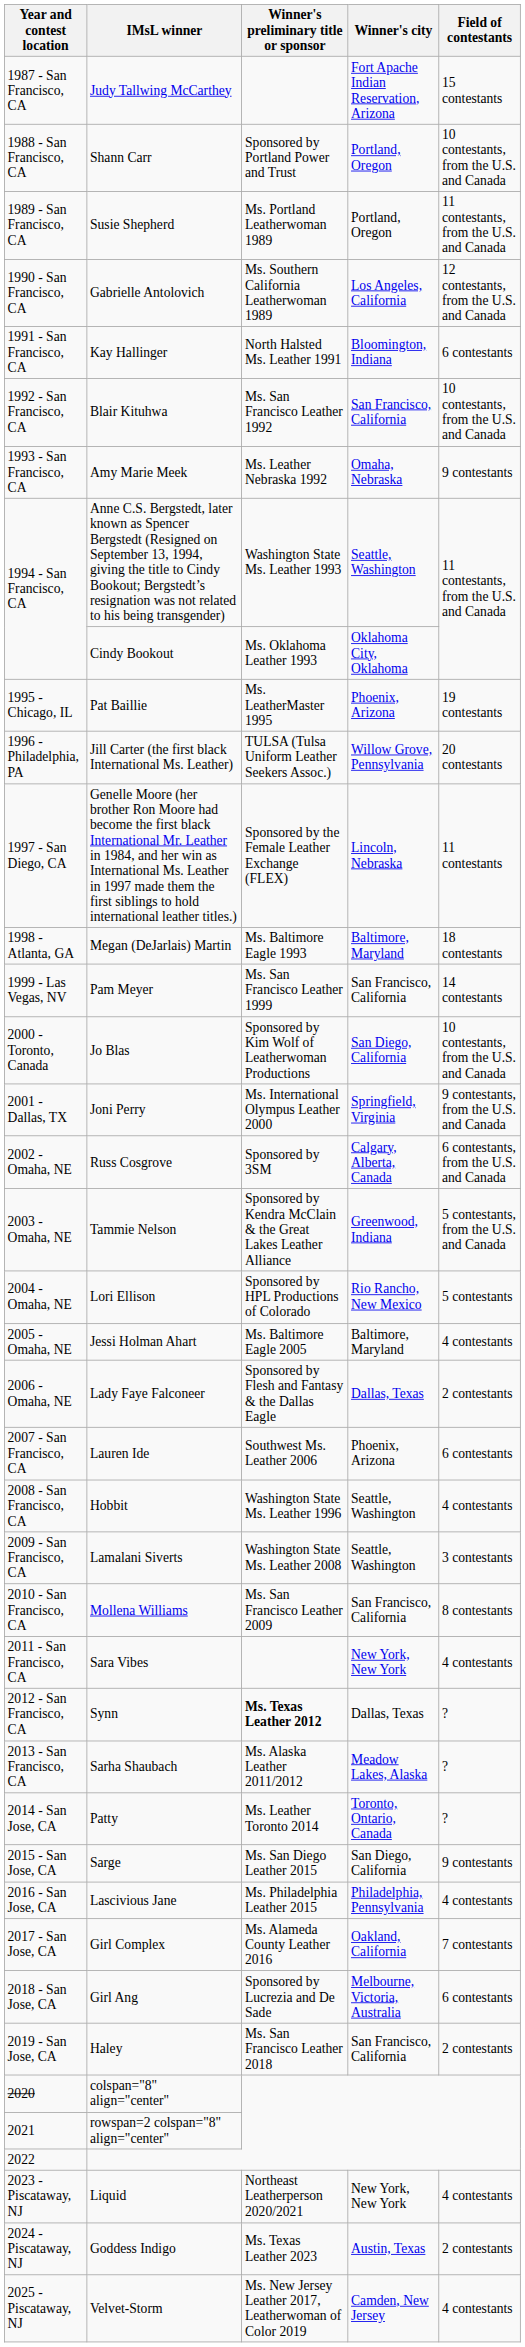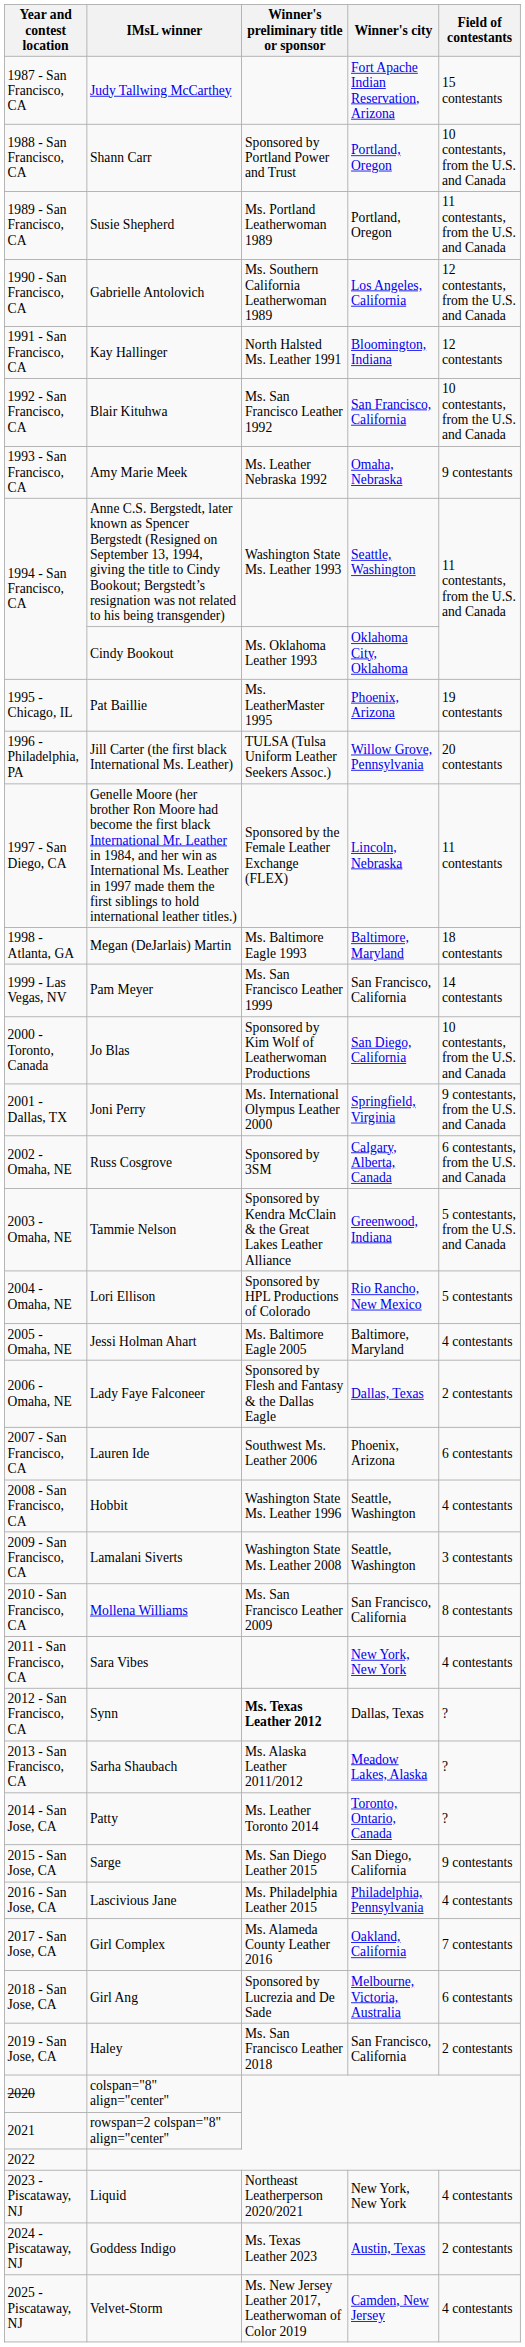(477, 352) 6 contestants -> (472, 352) 12 contestants
